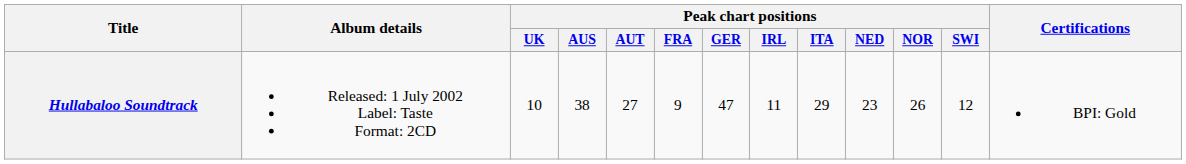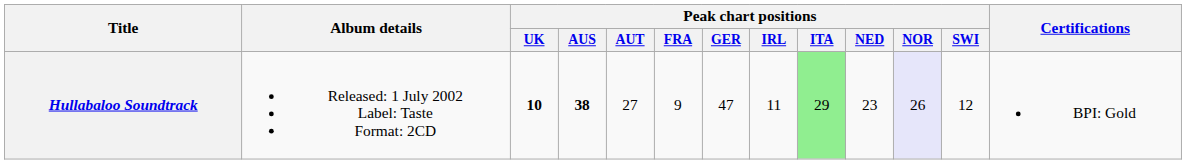(534, 105) normal -> (534, 105) bold
(582, 105) normal -> (582, 105) bold
(822, 105) no background -> (822, 105) lightgreen background
(918, 105) no background -> (918, 105) lavender background
